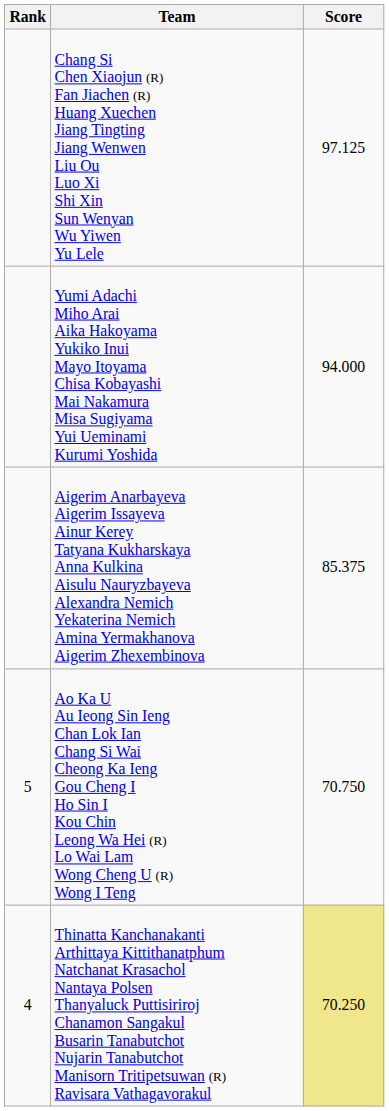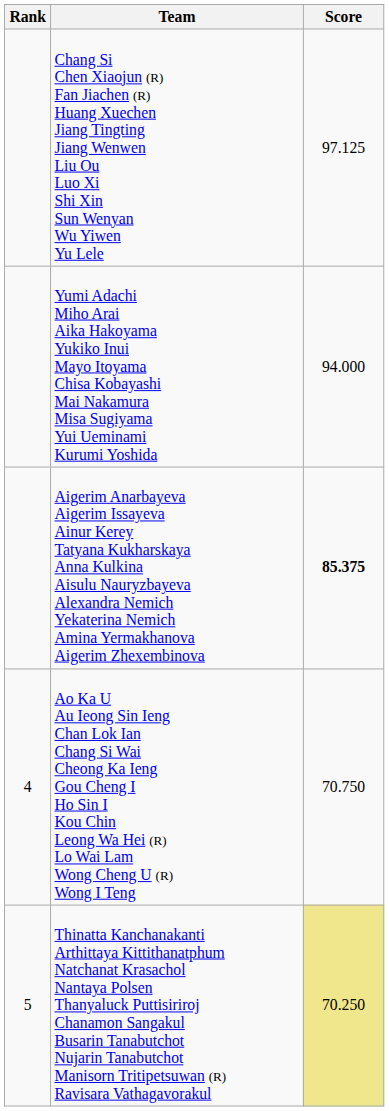(344, 567) normal -> (344, 567) bold
(28, 786) 5 -> (28, 786) 4
(28, 1005) 4 -> (28, 1005) 5
